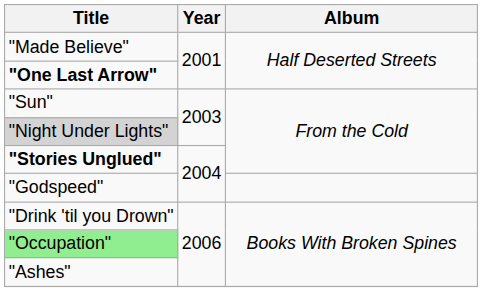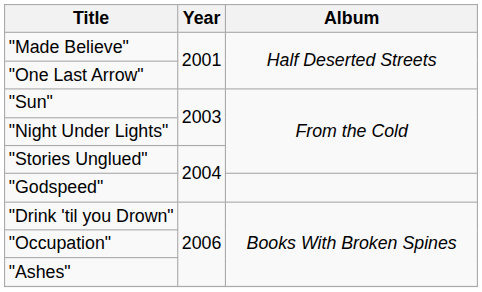(83, 74) bold -> (76, 74) normal
(88, 131) lightgrey background -> (88, 131) no background
(85, 159) bold -> (78, 159) normal
(60, 243) lightgreen background -> (60, 243) no background
